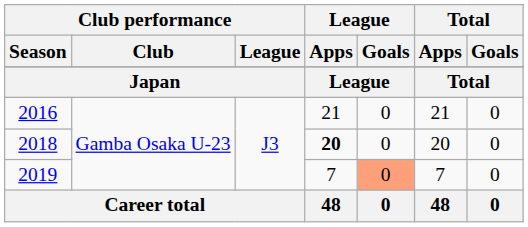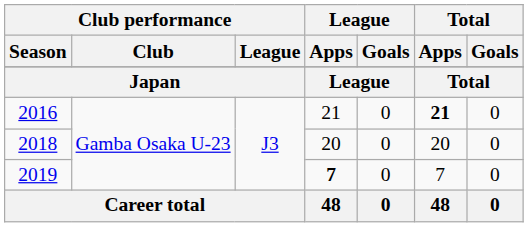(440, 112) normal -> (440, 112) bold
(331, 143) bold -> (331, 143) normal
(331, 174) normal -> (331, 174) bold
(386, 174) lightsalmon background -> (386, 174) no background
